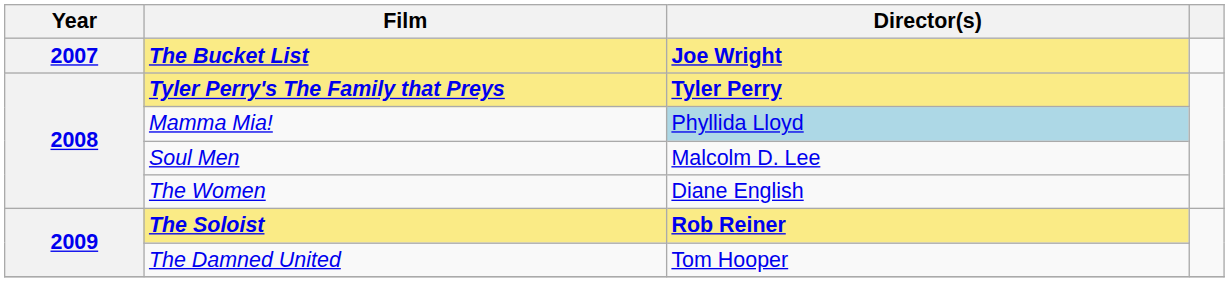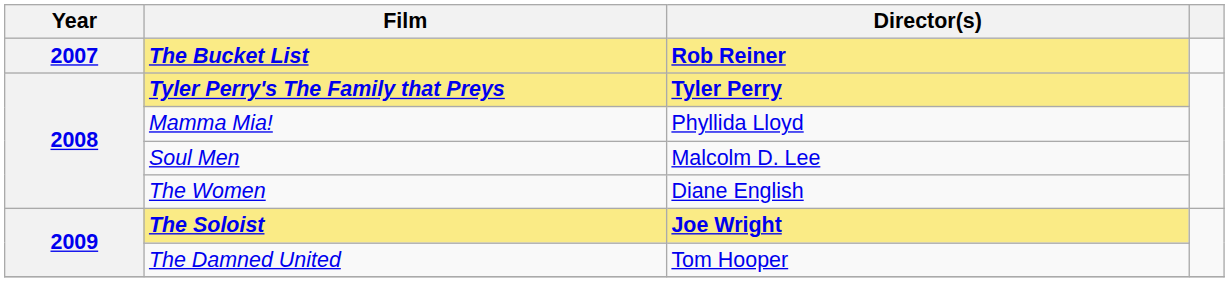(727, 55) Joe Wright -> (729, 55) Rob Reiner
(738, 123) lightblue background -> (738, 123) no background
(729, 225) Rob Reiner -> (727, 225) Joe Wright
